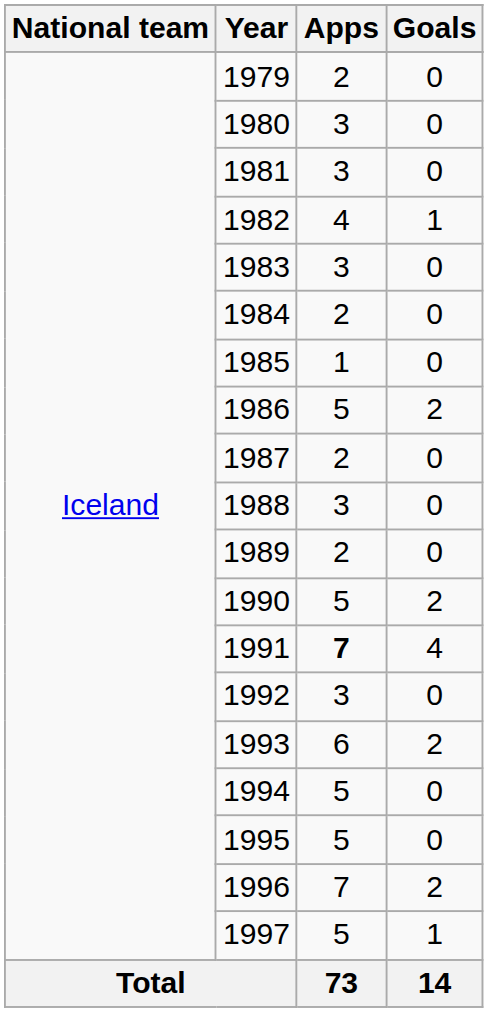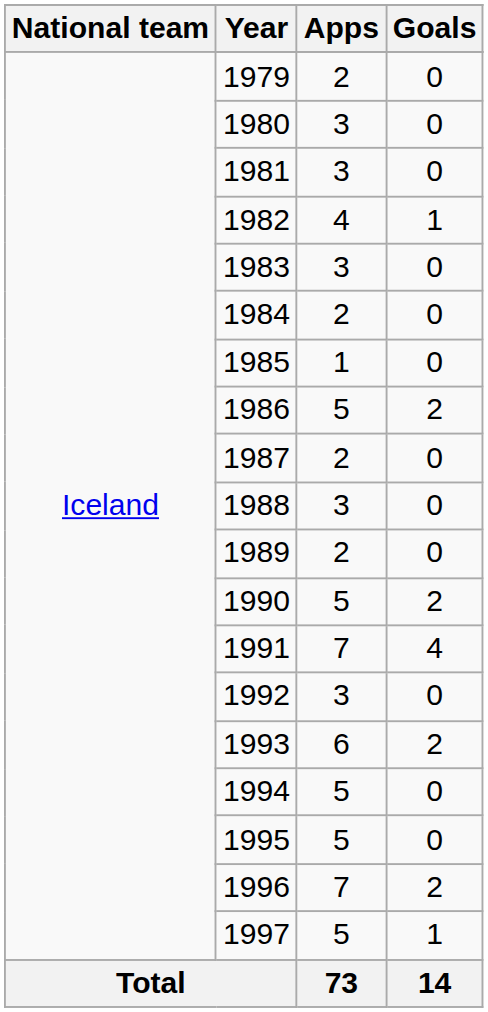(341, 648) bold -> (341, 648) normal
